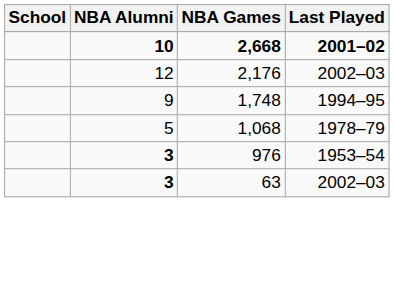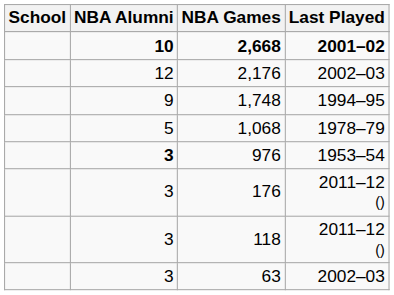+ row: (266, 192)
+ row: (267, 239)
(169, 182) bold -> (169, 276) normal
